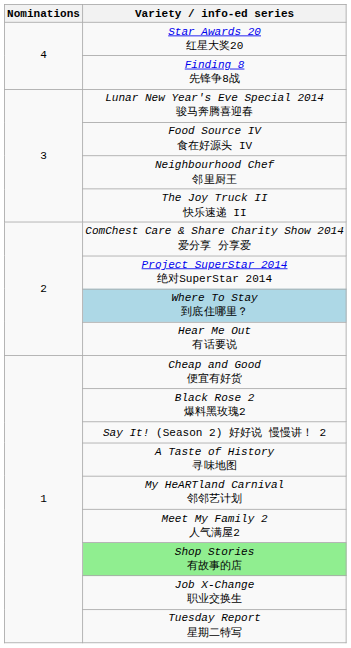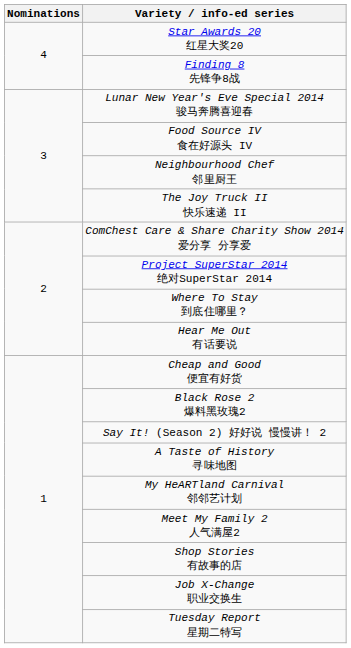(215, 305) lightblue background -> (215, 305) no background
(215, 559) lightgreen background -> (215, 559) no background
